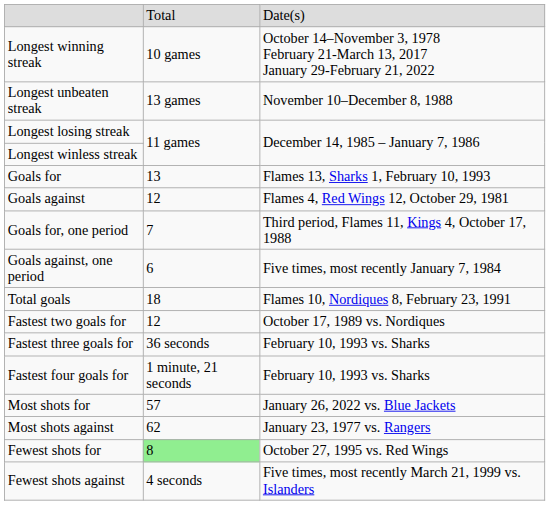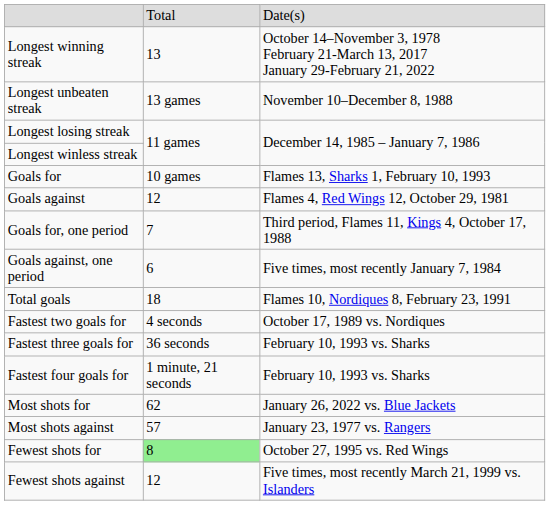(173, 54) 10 games -> (153, 54) 13
(153, 176) 13 -> (173, 176) 10 games
(153, 321) 12 -> (174, 321) 4 seconds
(153, 405) 57 -> (153, 405) 62
(153, 428) 62 -> (153, 428) 57
(174, 481) 4 seconds -> (153, 481) 12
